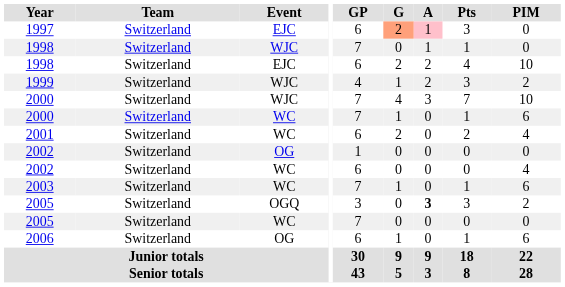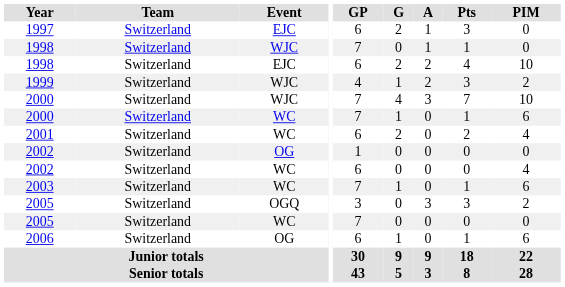(399, 30) lightsalmon background -> (399, 30) no background
(428, 30) pink background -> (428, 30) no background
(428, 204) bold -> (428, 204) normal
